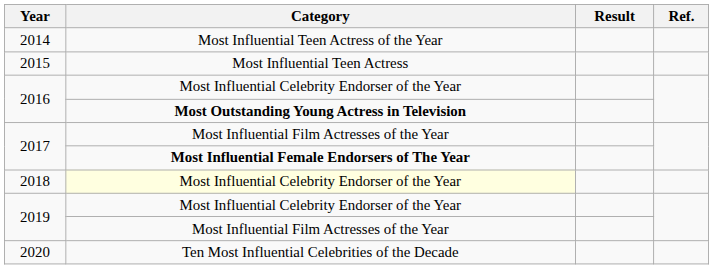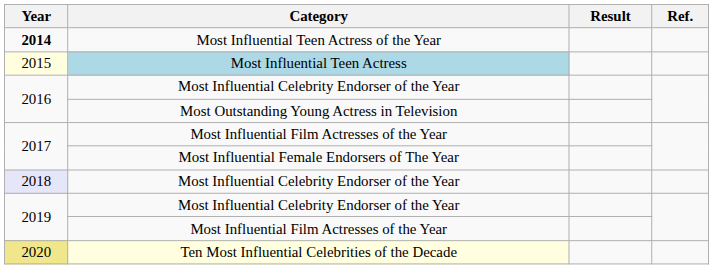(35, 39) normal -> (36, 39) bold
(35, 63) no background -> (36, 63) lightyellow background
(320, 63) no background -> (319, 63) lightblue background
(320, 110) bold -> (319, 110) normal
(320, 157) bold -> (319, 157) normal
(35, 181) no background -> (36, 181) lavender background
(320, 181) lightyellow background -> (319, 181) no background
(35, 252) no background -> (36, 252) khaki background
(320, 252) no background -> (319, 252) lightyellow background
